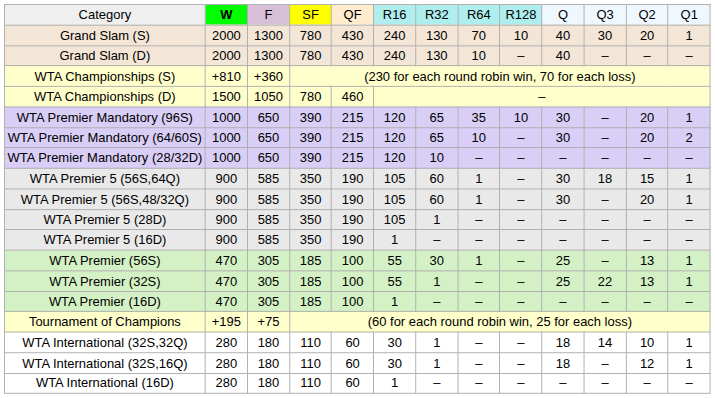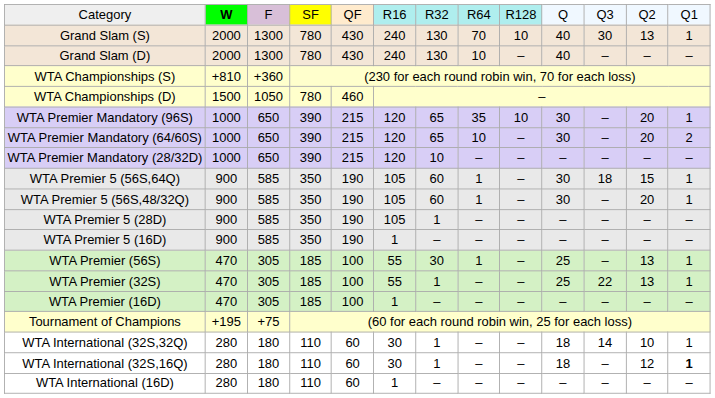(647, 36) 20 -> (647, 36) 13
(689, 363) normal -> (689, 363) bold
